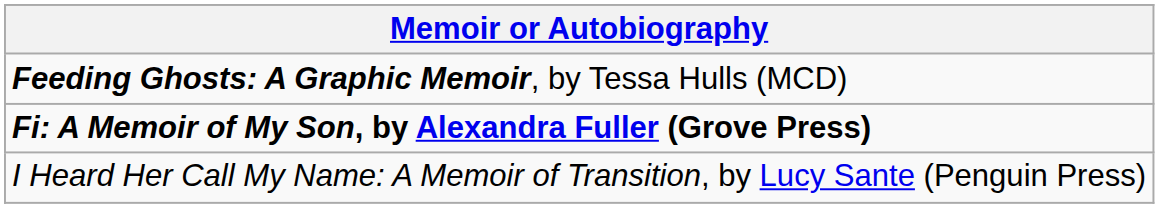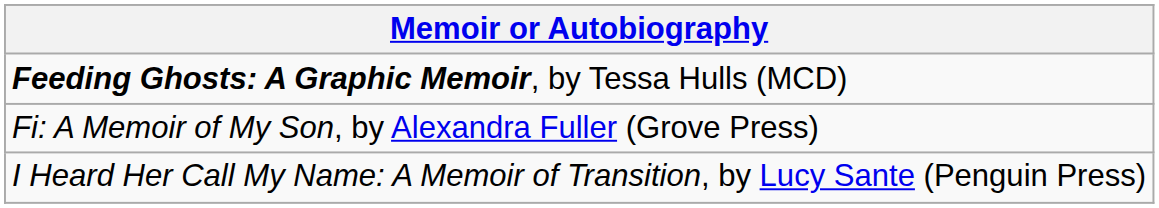(442, 127) bold -> (415, 127) normal
